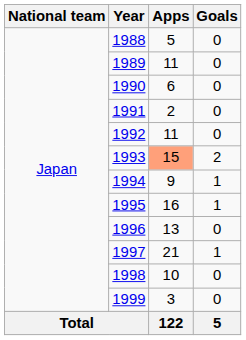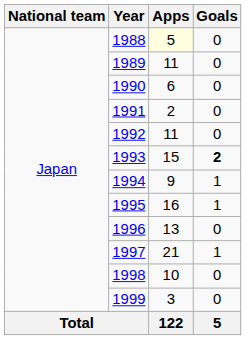(171, 39) no background -> (171, 39) lightyellow background
(171, 157) lightsalmon background -> (171, 157) no background
(217, 157) normal -> (217, 157) bold
